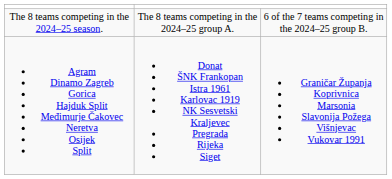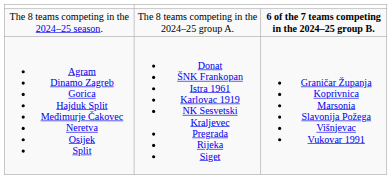(324, 22) normal -> (324, 22) bold
